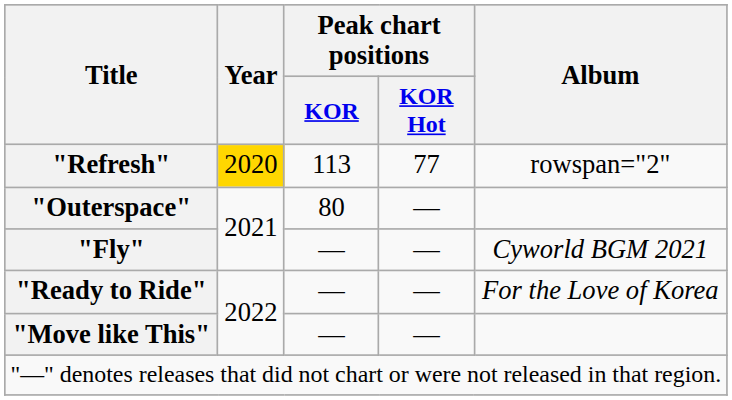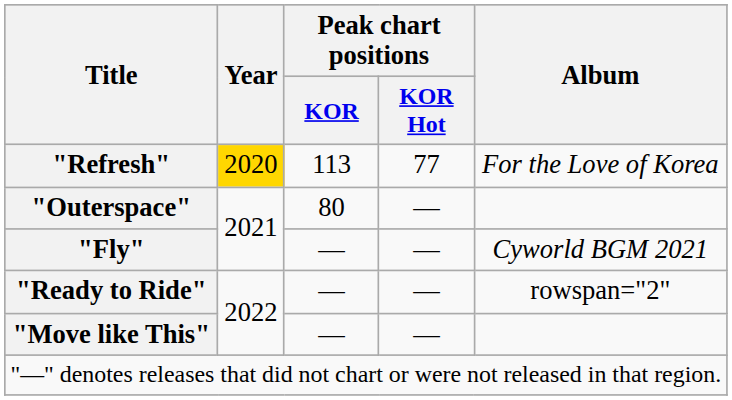(600, 165) rowspan="2" -> (600, 165) For the Love of Korea
(600, 291) For the Love of Korea -> (600, 291) rowspan="2"
